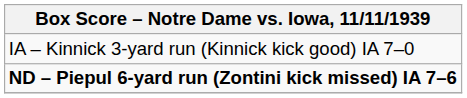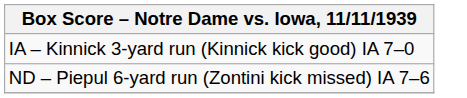(233, 78) bold -> (219, 78) normal
